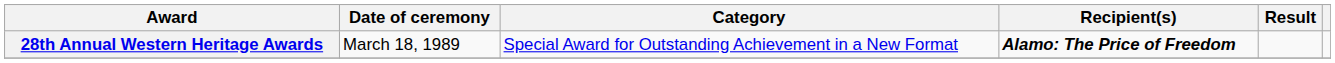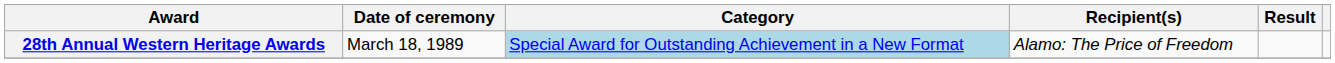(731, 44) no background -> (736, 44) lightblue background
(1119, 44) bold -> (1123, 44) normal
